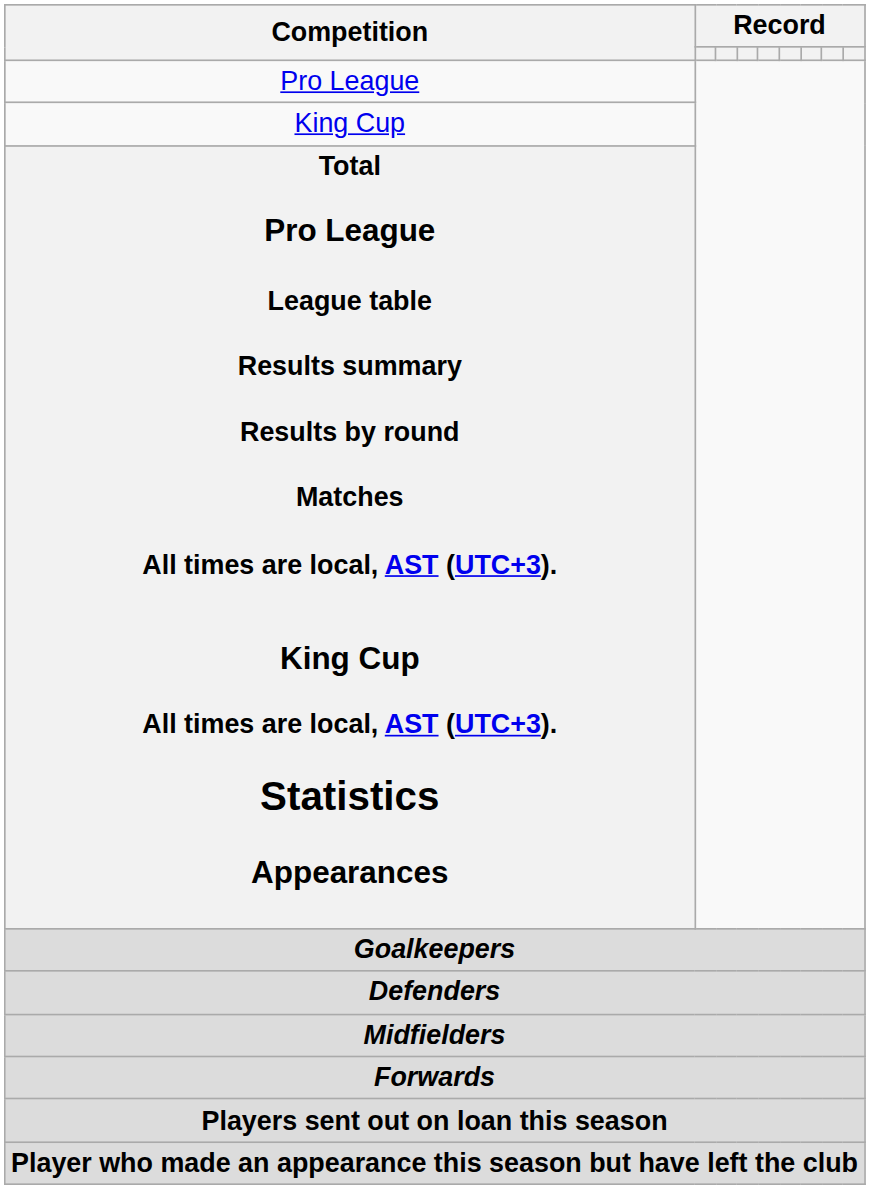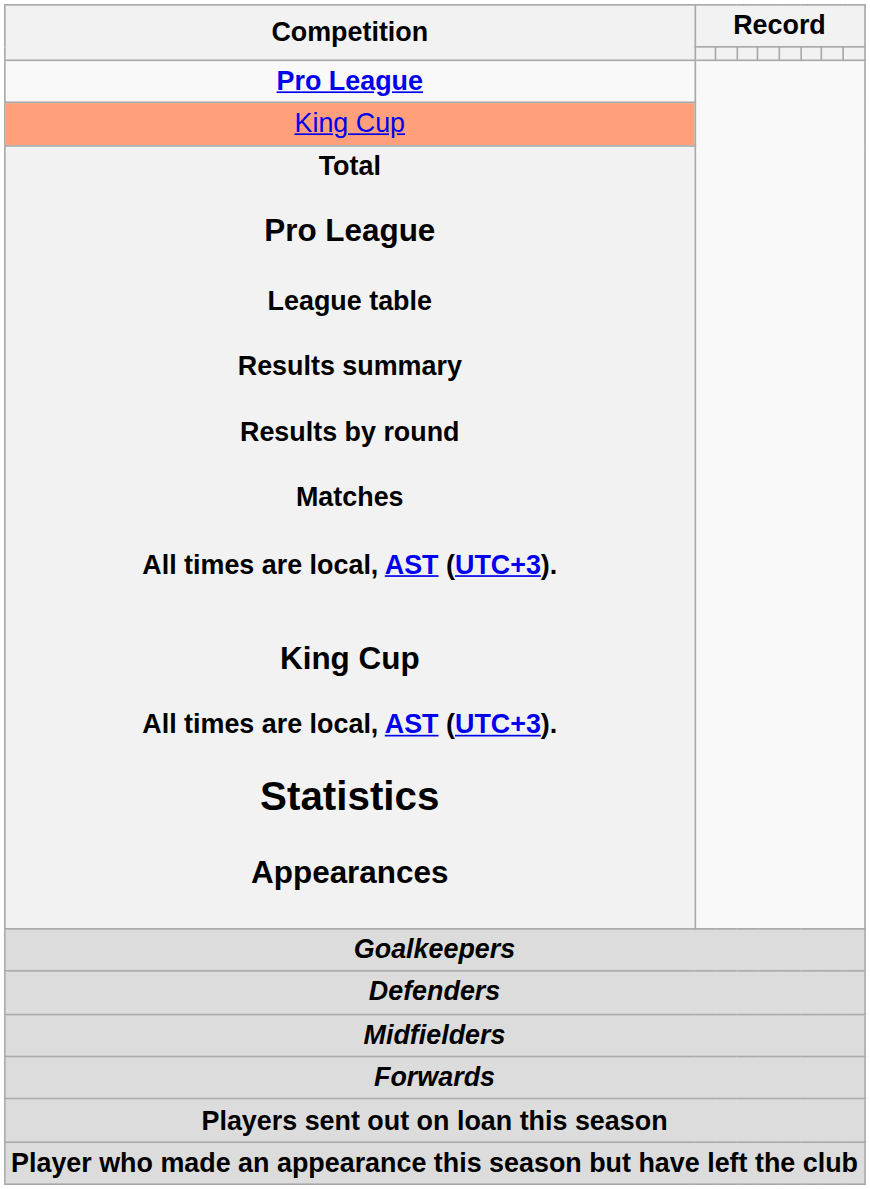(350, 80) normal -> (350, 80) bold
(350, 123) no background -> (350, 123) lightsalmon background
